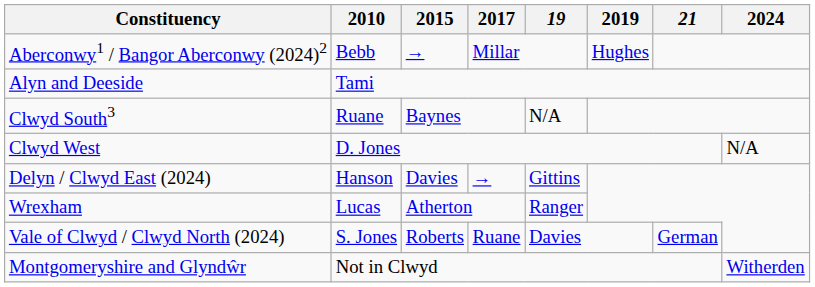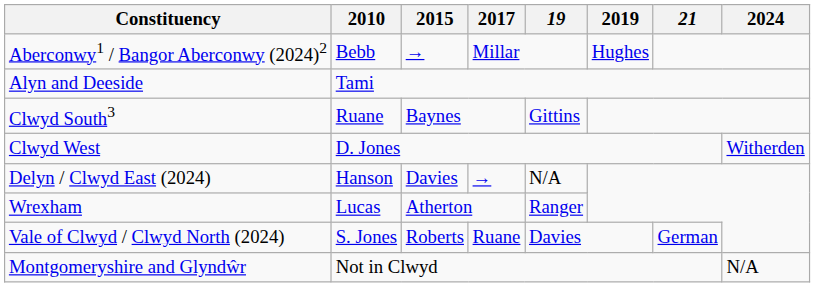(545, 115) N/A -> (555, 115) Gittins
(743, 148) N/A -> (766, 148) Witherden
(555, 177) Gittins -> (545, 177) N/A
(766, 266) Witherden -> (743, 266) N/A
